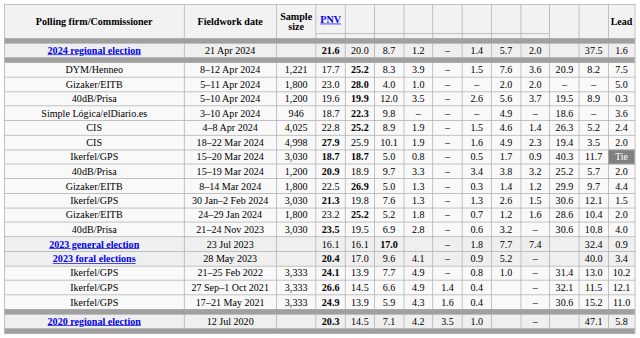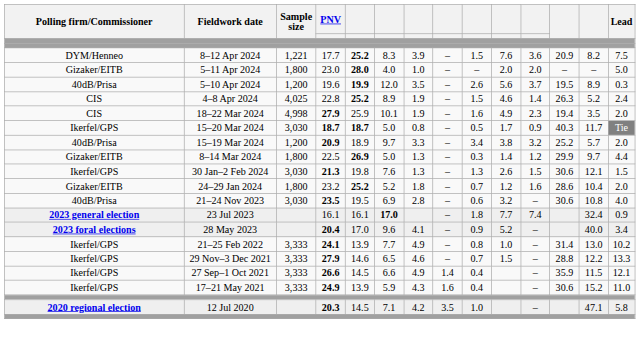- row: (230, 51)
- row: (230, 114)
+ row: (230, 259)
(564, 288) 32.1 -> (564, 273) 35.9
